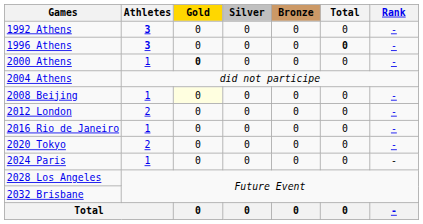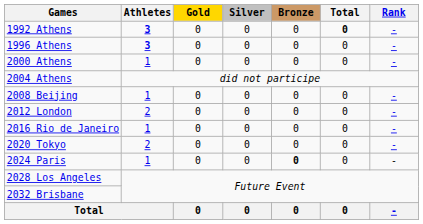(345, 29) normal -> (345, 29) bold
(345, 45) bold -> (345, 45) normal
(198, 62) bold -> (198, 62) normal
(198, 95) lightyellow background -> (198, 95) no background
(296, 161) normal -> (296, 161) bold
